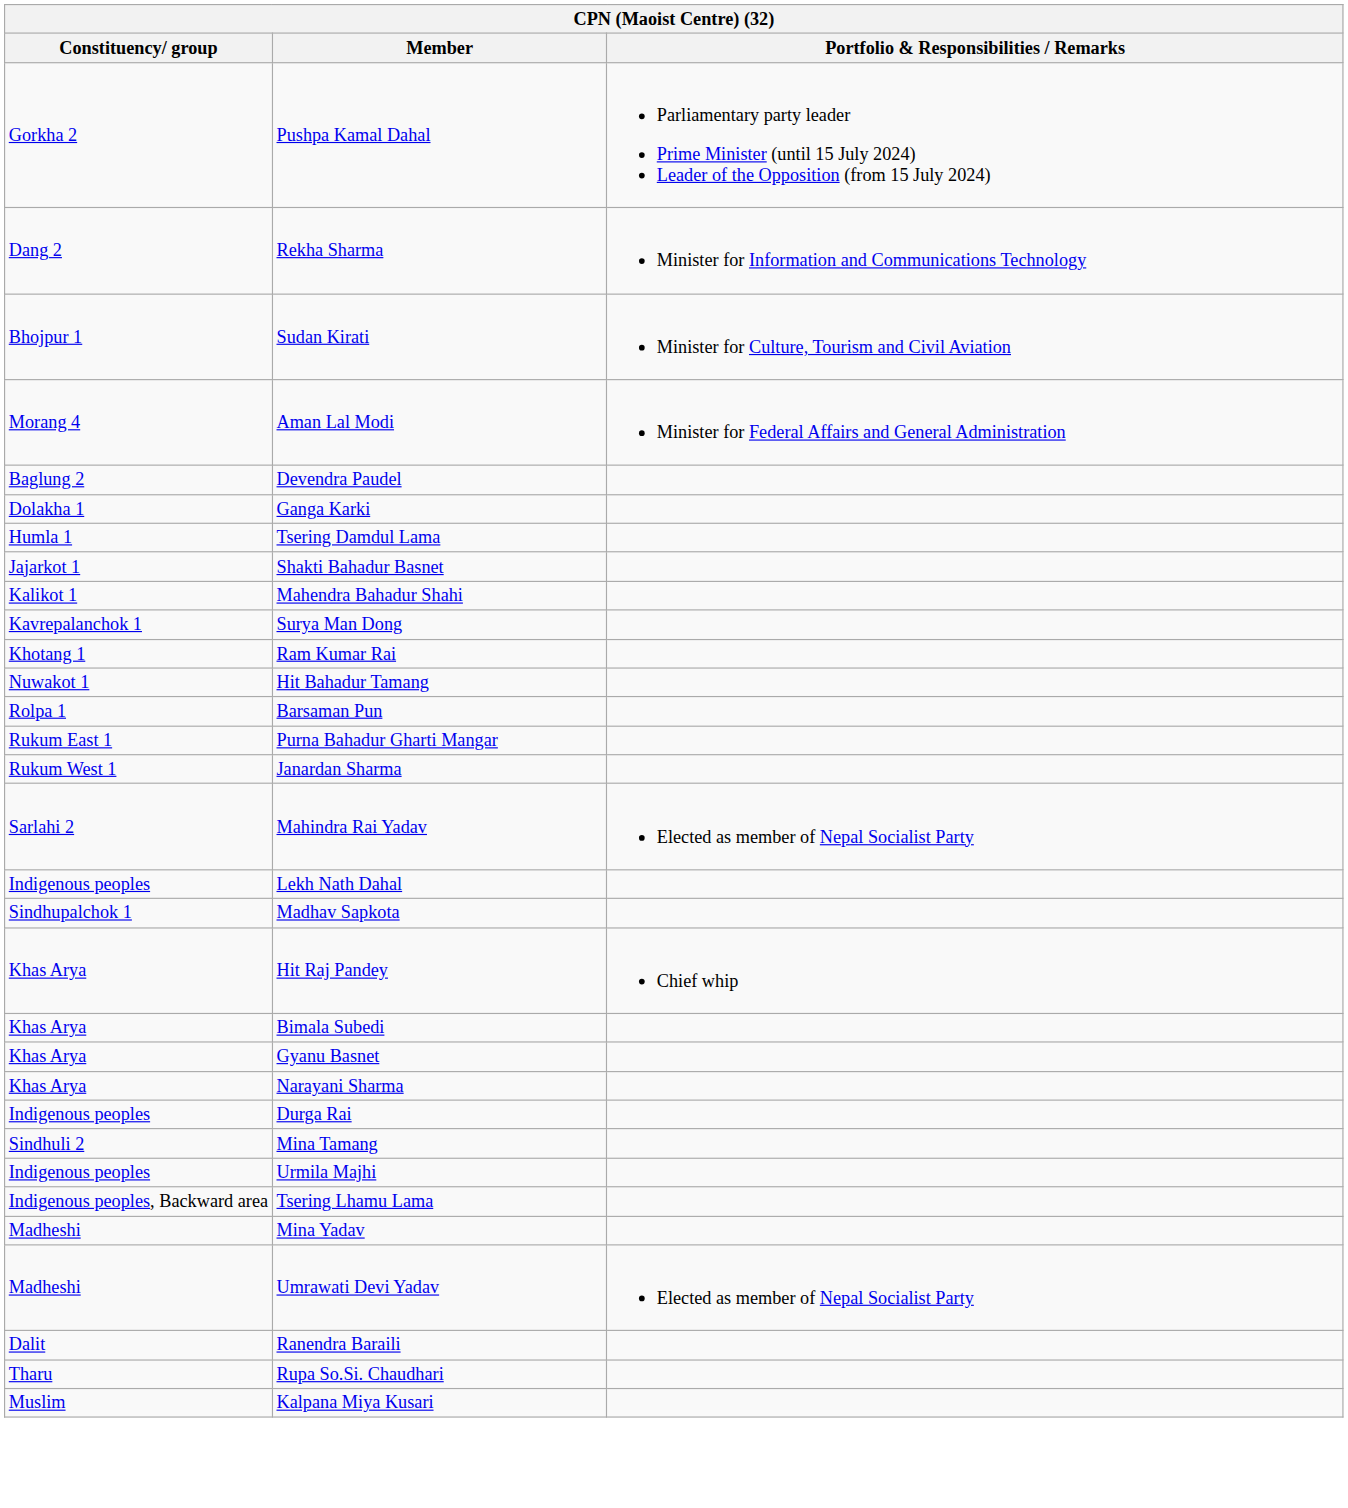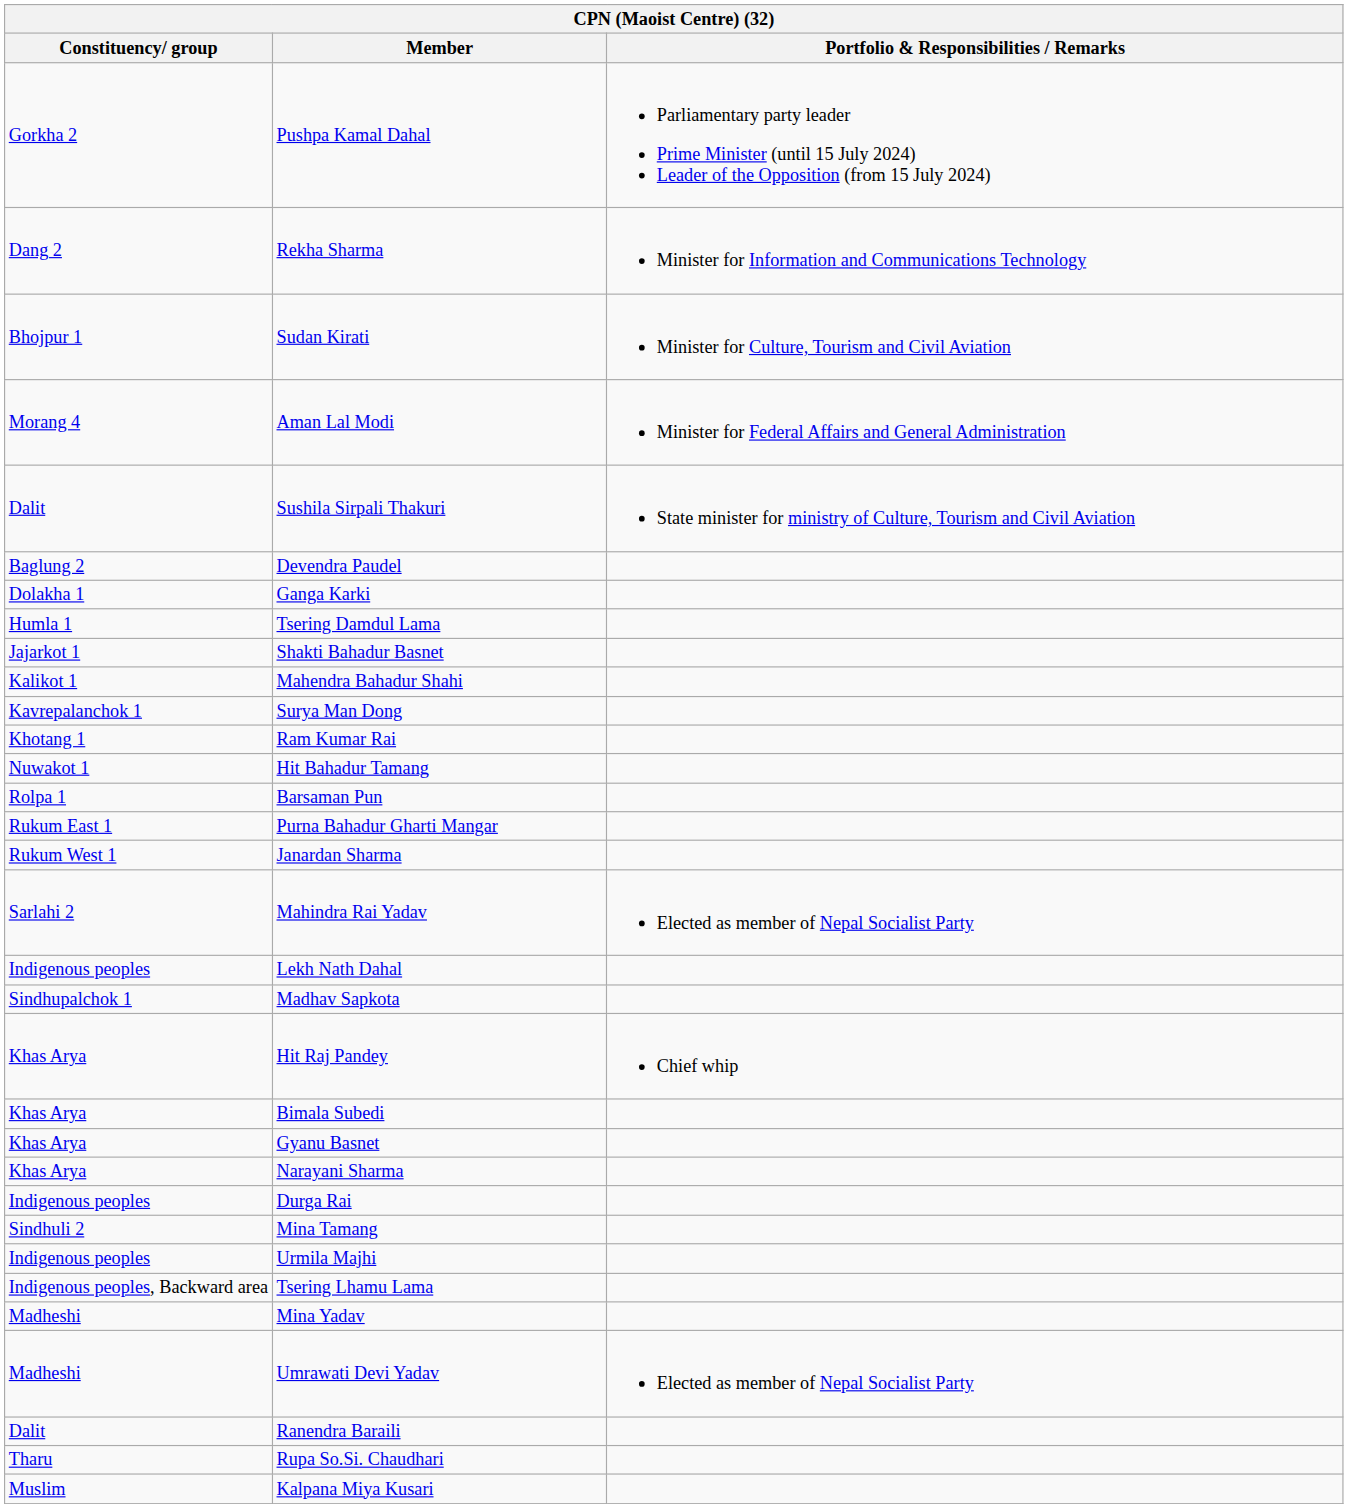+ row: (361, 508)
